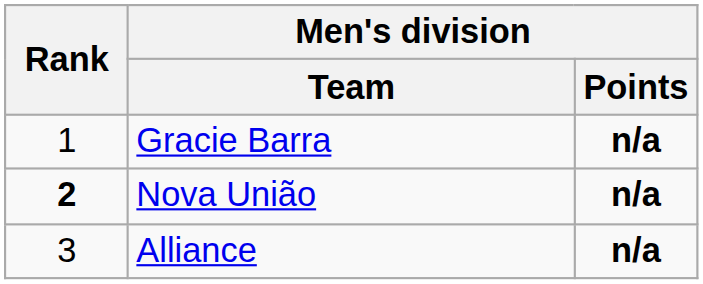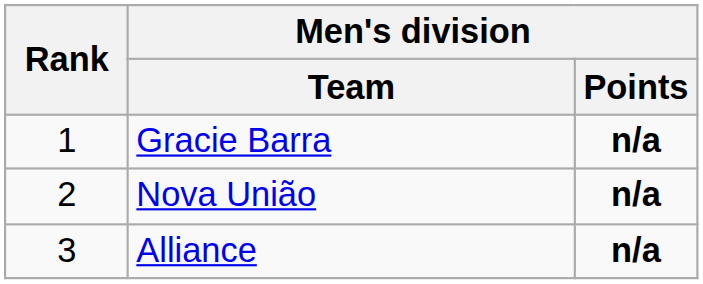(67, 195) bold -> (67, 195) normal
